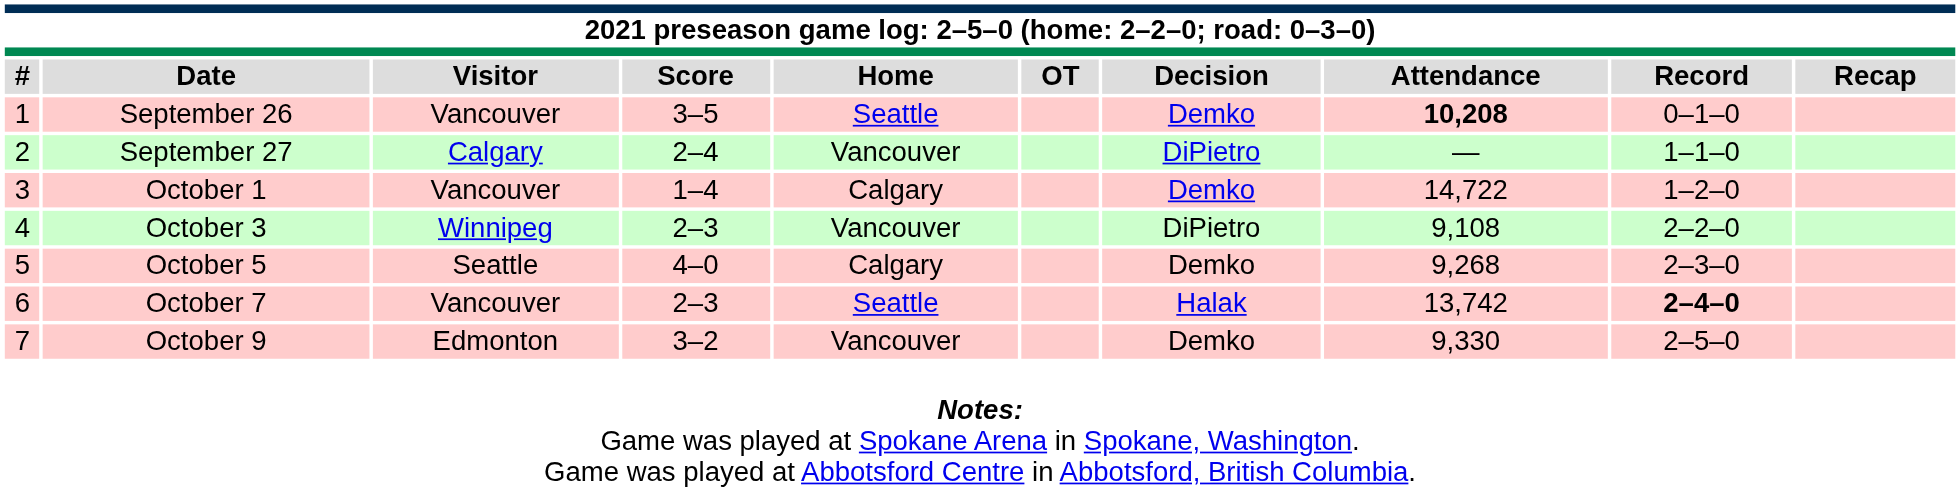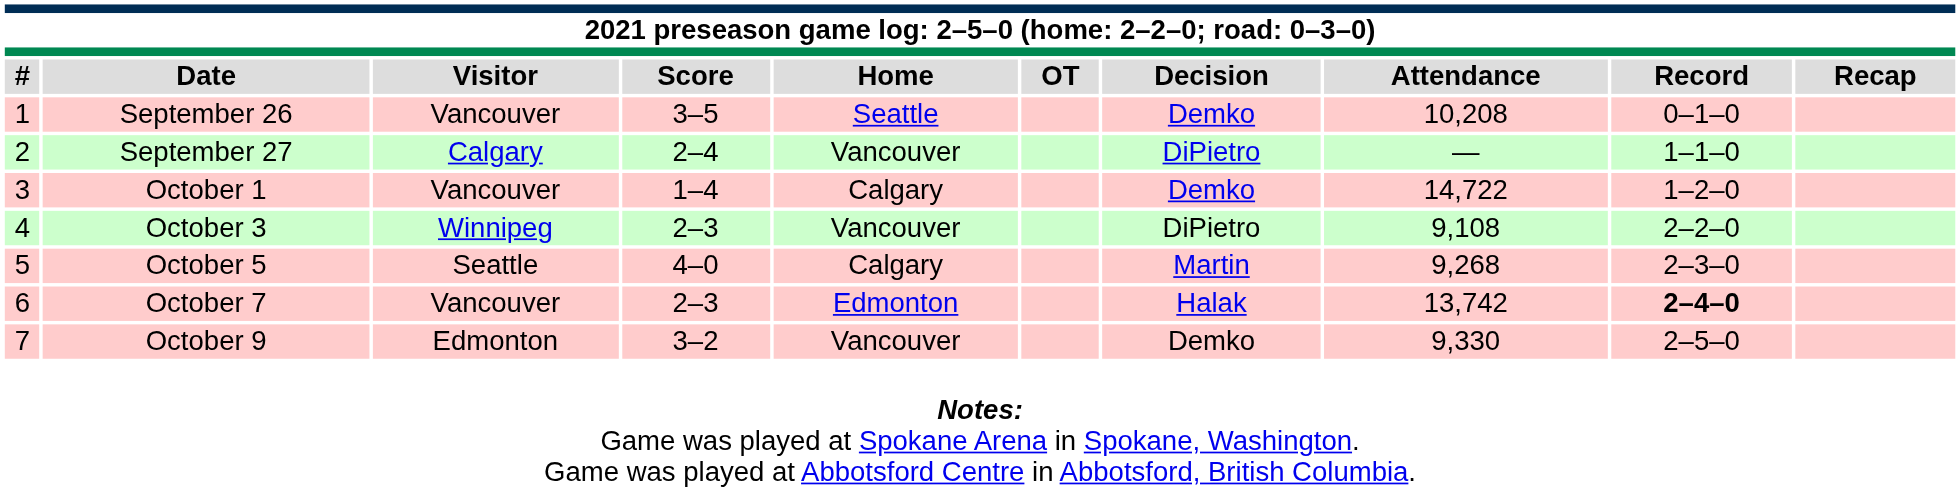(1466, 114) bold -> (1466, 114) normal
(1211, 265) Demko -> (1212, 265) Martin
(896, 303) Seattle -> (896, 303) Edmonton
